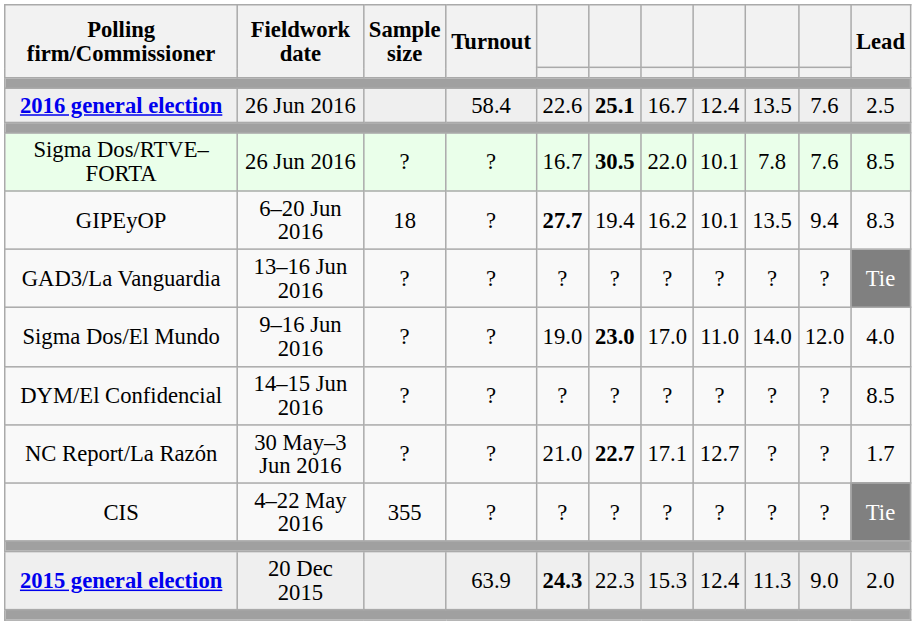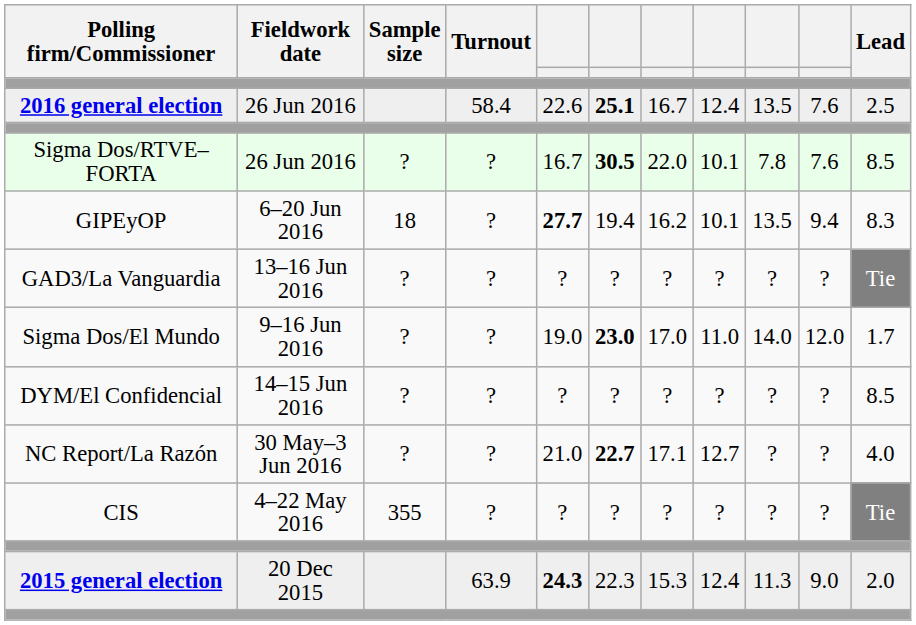(881, 336) 4.0 -> (881, 336) 1.7
(881, 453) 1.7 -> (881, 453) 4.0
